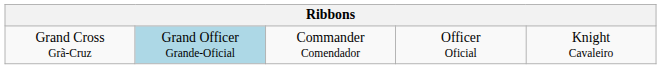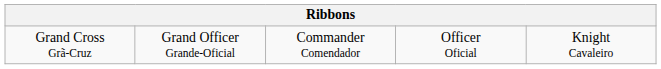(200, 44) lightblue background -> (200, 44) no background
